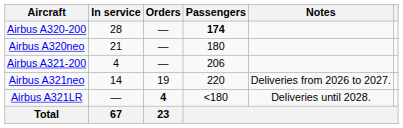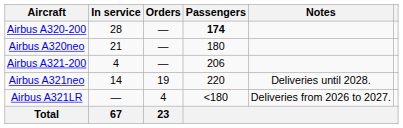(321, 81) Deliveries from 2026 to 2027. -> (321, 81) Deliveries until 2028.
(163, 98) bold -> (163, 98) normal
(321, 98) Deliveries until 2028. -> (321, 98) Deliveries from 2026 to 2027.
